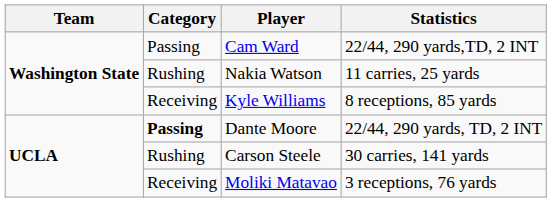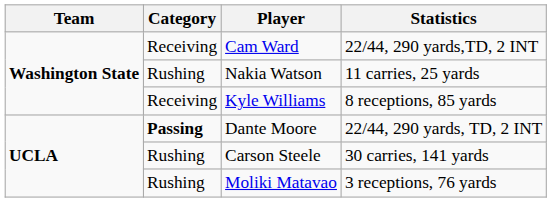(173, 45) Passing -> (182, 45) Receiving
(182, 182) Receiving -> (176, 182) Rushing
